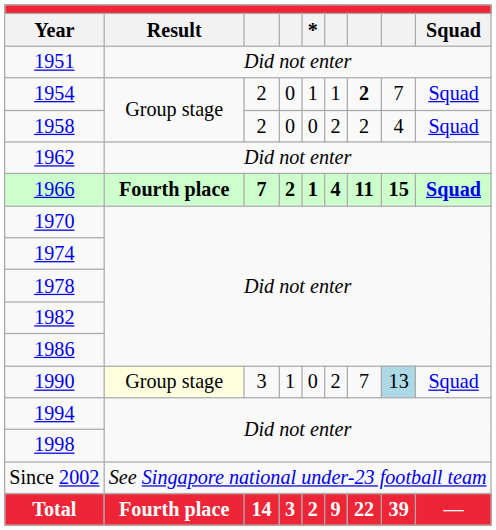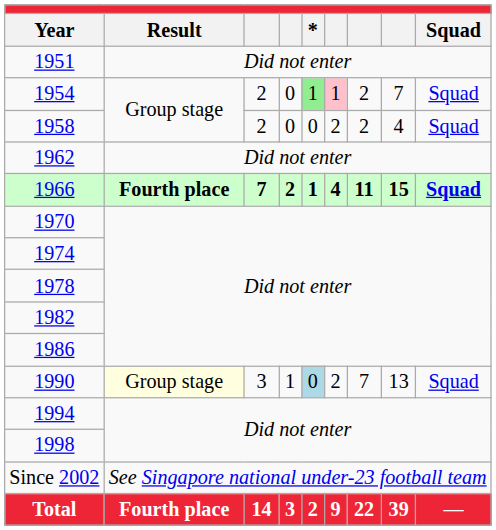(313, 93) no background -> (313, 93) lightgreen background
(336, 93) no background -> (336, 93) pink background
(364, 93) bold -> (364, 93) normal
(313, 381) no background -> (313, 381) lightblue background
(399, 381) lightblue background -> (399, 381) no background
